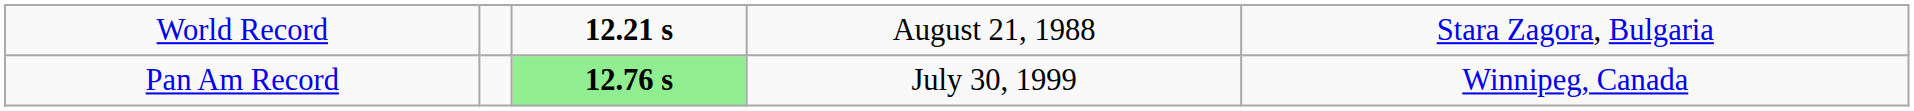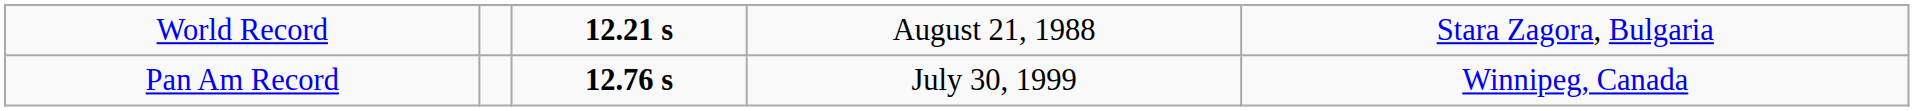(629, 80) lightgreen background -> (629, 80) no background
